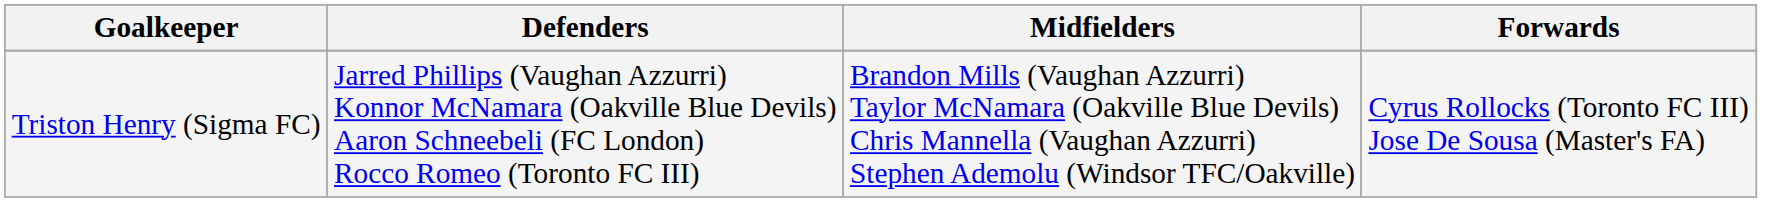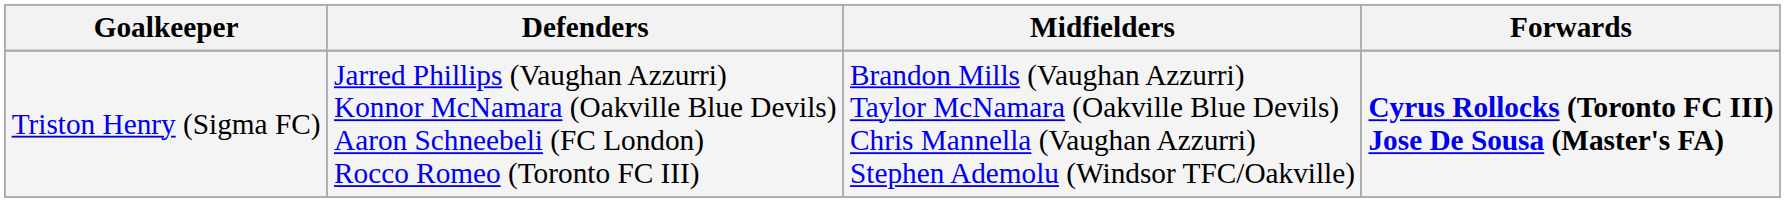(1559, 123) normal -> (1571, 123) bold
